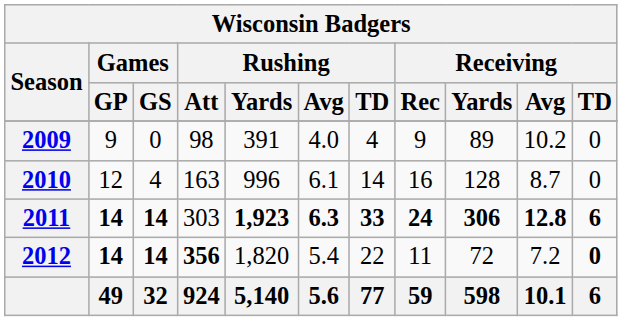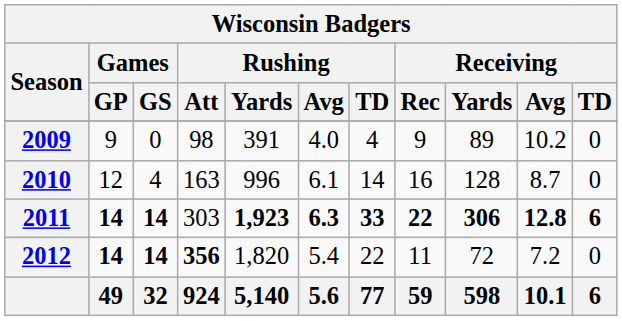(420, 218) 24 -> (420, 218) 22
(595, 256) bold -> (595, 256) normal
